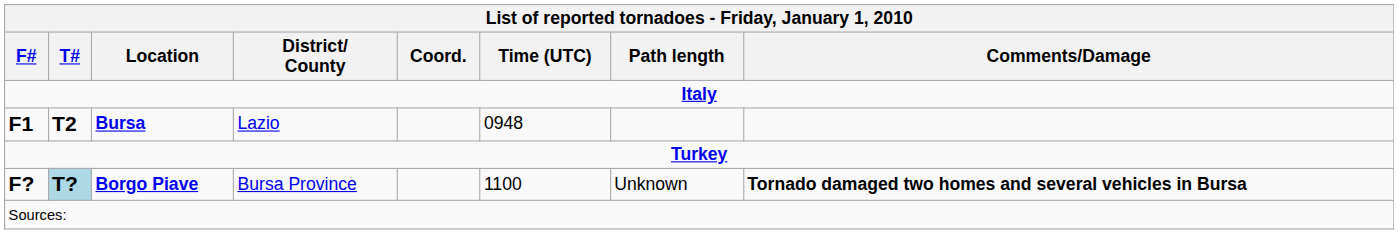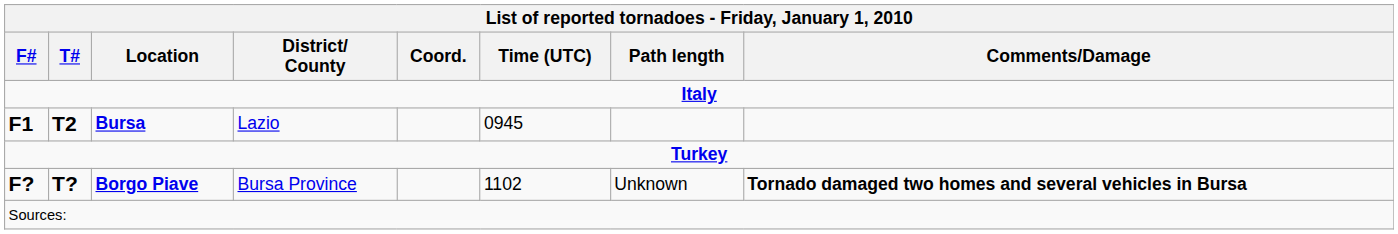(503, 124) 0948 -> (503, 124) 0945
(65, 184) lightblue background -> (65, 184) no background
(503, 184) 1100 -> (503, 184) 1102
